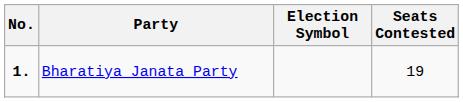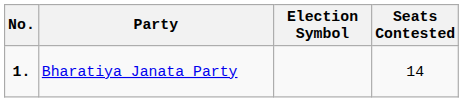(415, 71) 19 -> (415, 71) 14
